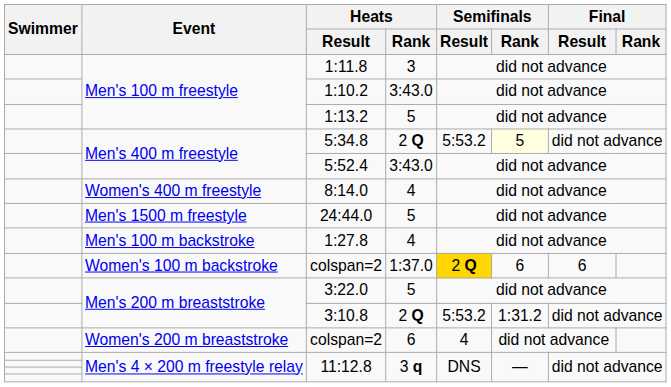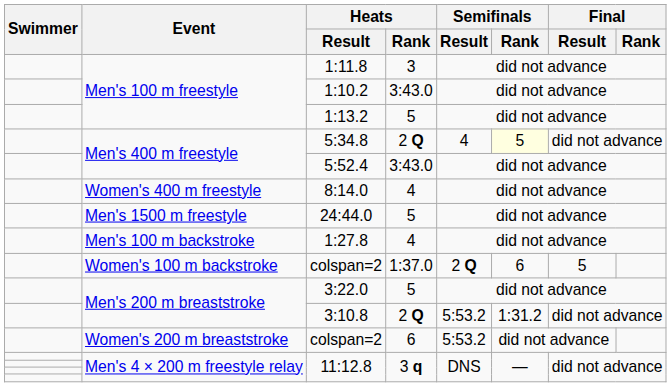(464, 141) 5:53.2 -> (464, 141) 4
(464, 265) gold background -> (464, 265) no background
(582, 265) 6 -> (582, 265) 5
(464, 340) 4 -> (464, 340) 5:53.2
